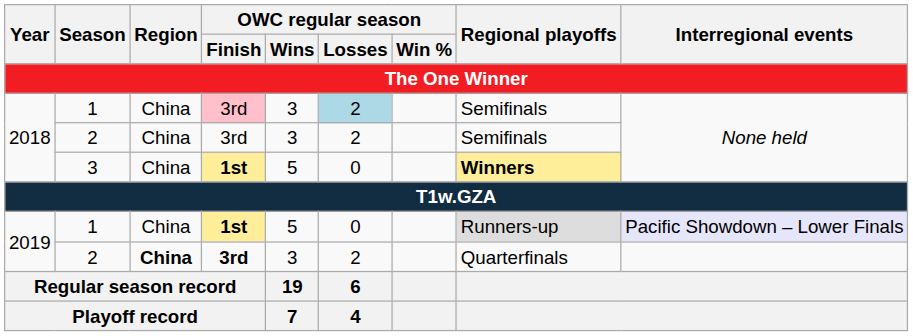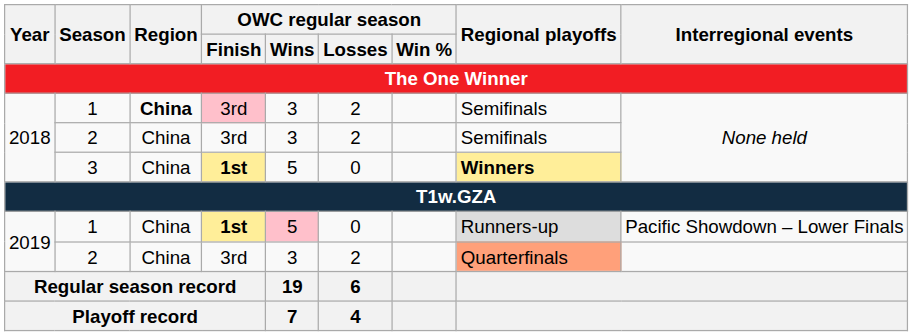(166, 108) normal -> (166, 108) bold
(355, 108) lightblue background -> (355, 108) no background
(292, 227) no background -> (292, 227) pink background
(764, 227) lavender background -> (764, 227) no background
(166, 256) bold -> (166, 256) normal
(234, 256) bold -> (234, 256) normal
(514, 256) no background -> (514, 256) lightsalmon background
